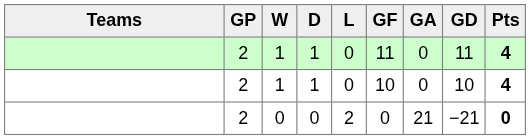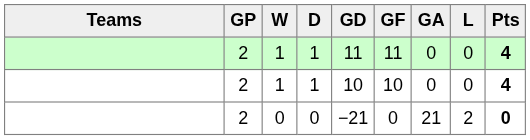columns swapped: (349, 20) <-> (464, 20)
